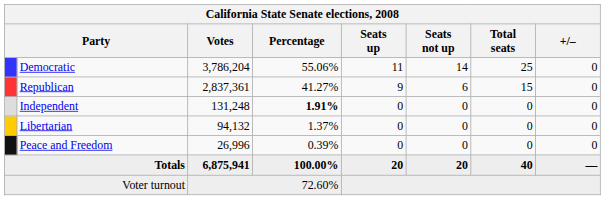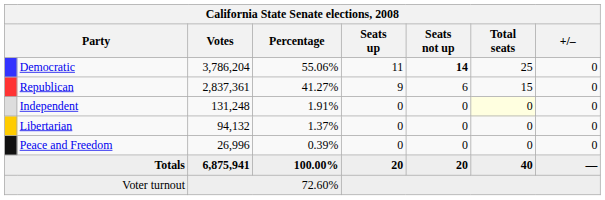(462, 67) normal -> (462, 67) bold
(322, 106) bold -> (323, 106) normal
(530, 106) no background -> (530, 106) lightyellow background
